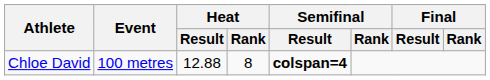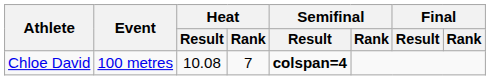(202, 63) 12.88 -> (202, 63) 10.08
(248, 63) 8 -> (248, 63) 7
